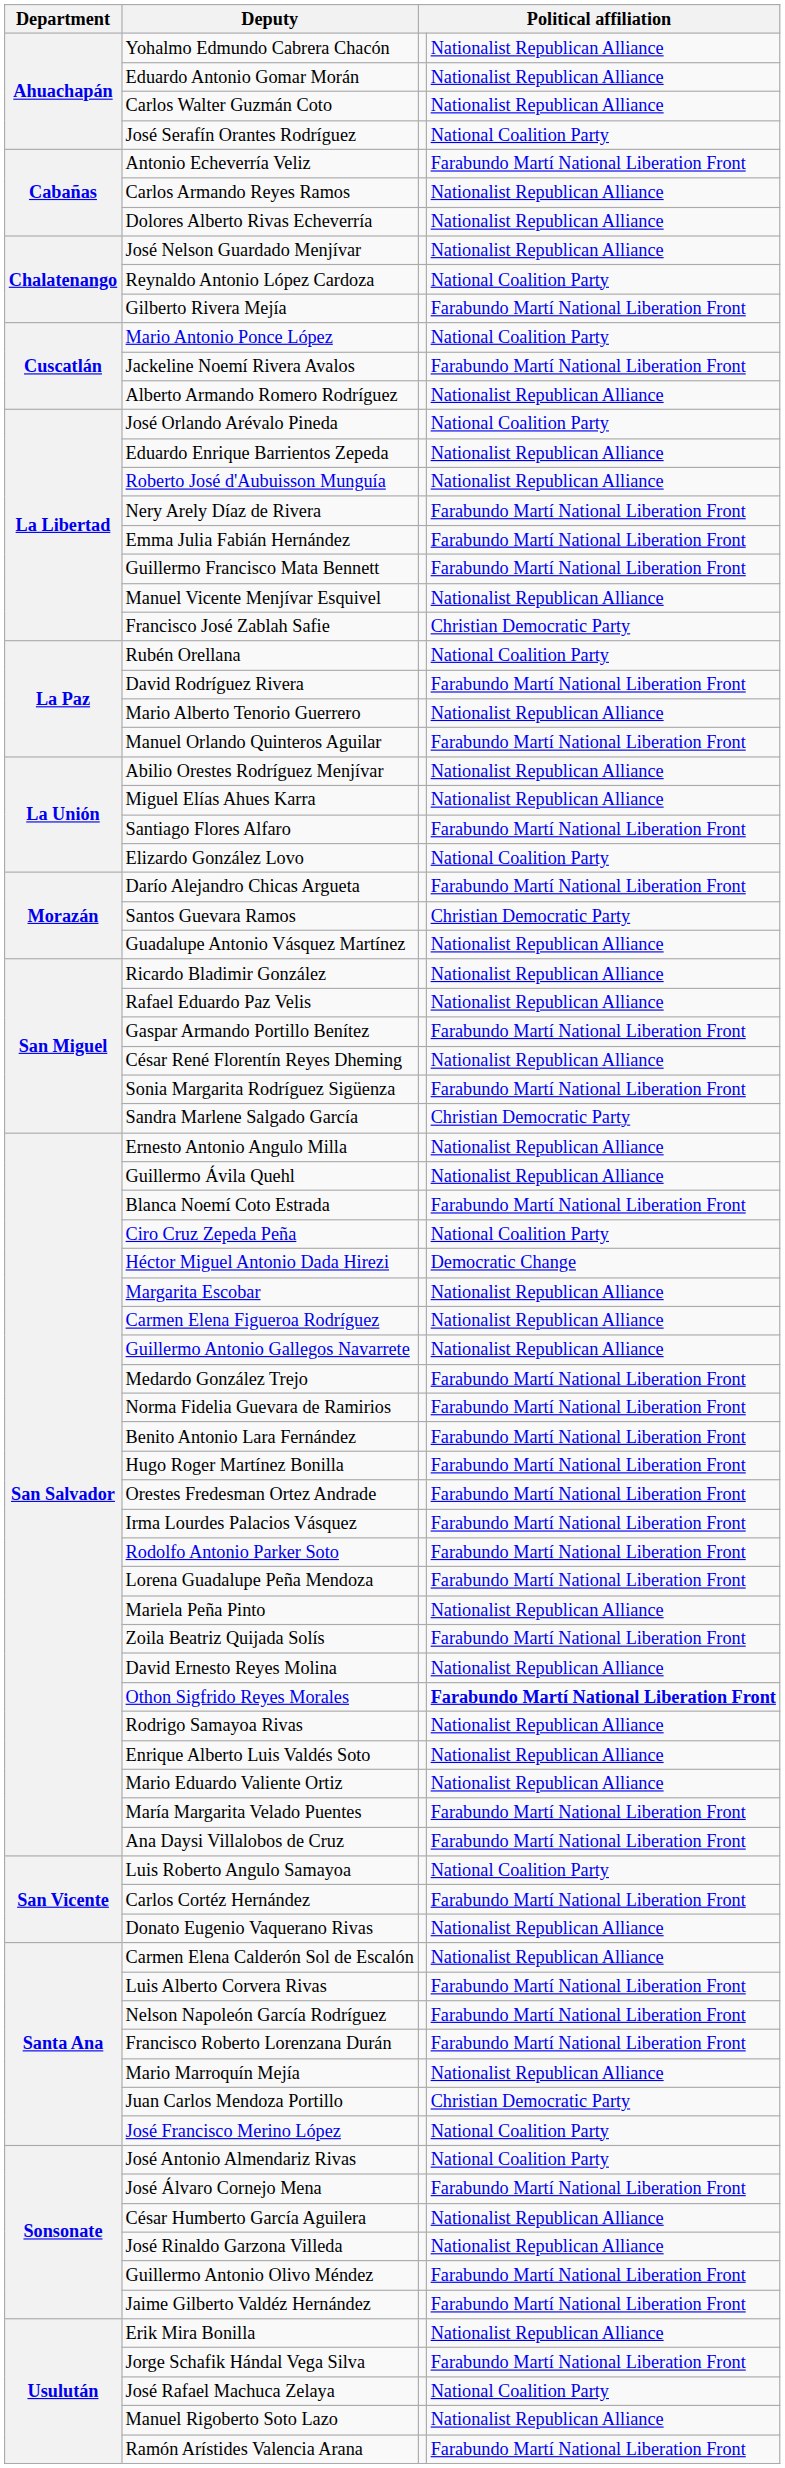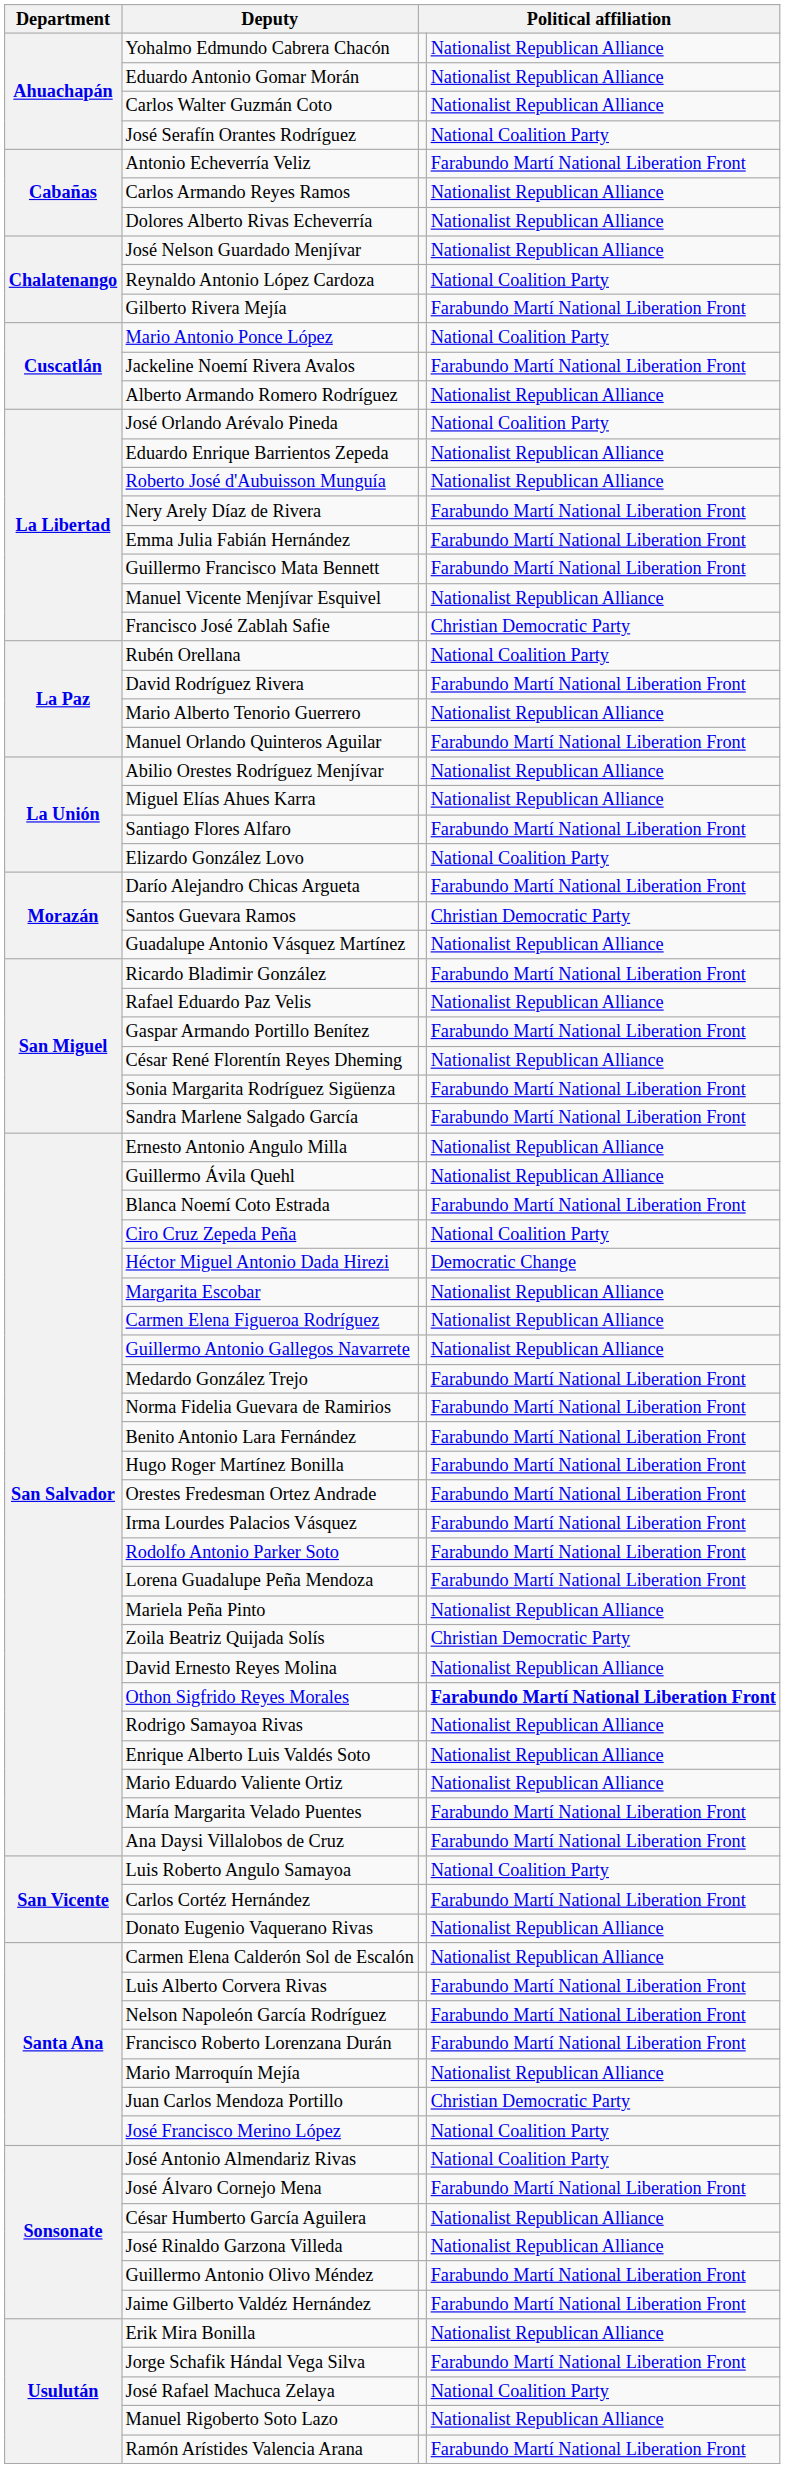(547, 973) Nationalist Republican Alliance -> (588, 973) Farabundo Martí National Liberation Front
(530, 1118) Christian Democratic Party -> (588, 1118) Farabundo Martí National Liberation Front
(588, 1638) Farabundo Martí National Liberation Front -> (530, 1638) Christian Democratic Party
